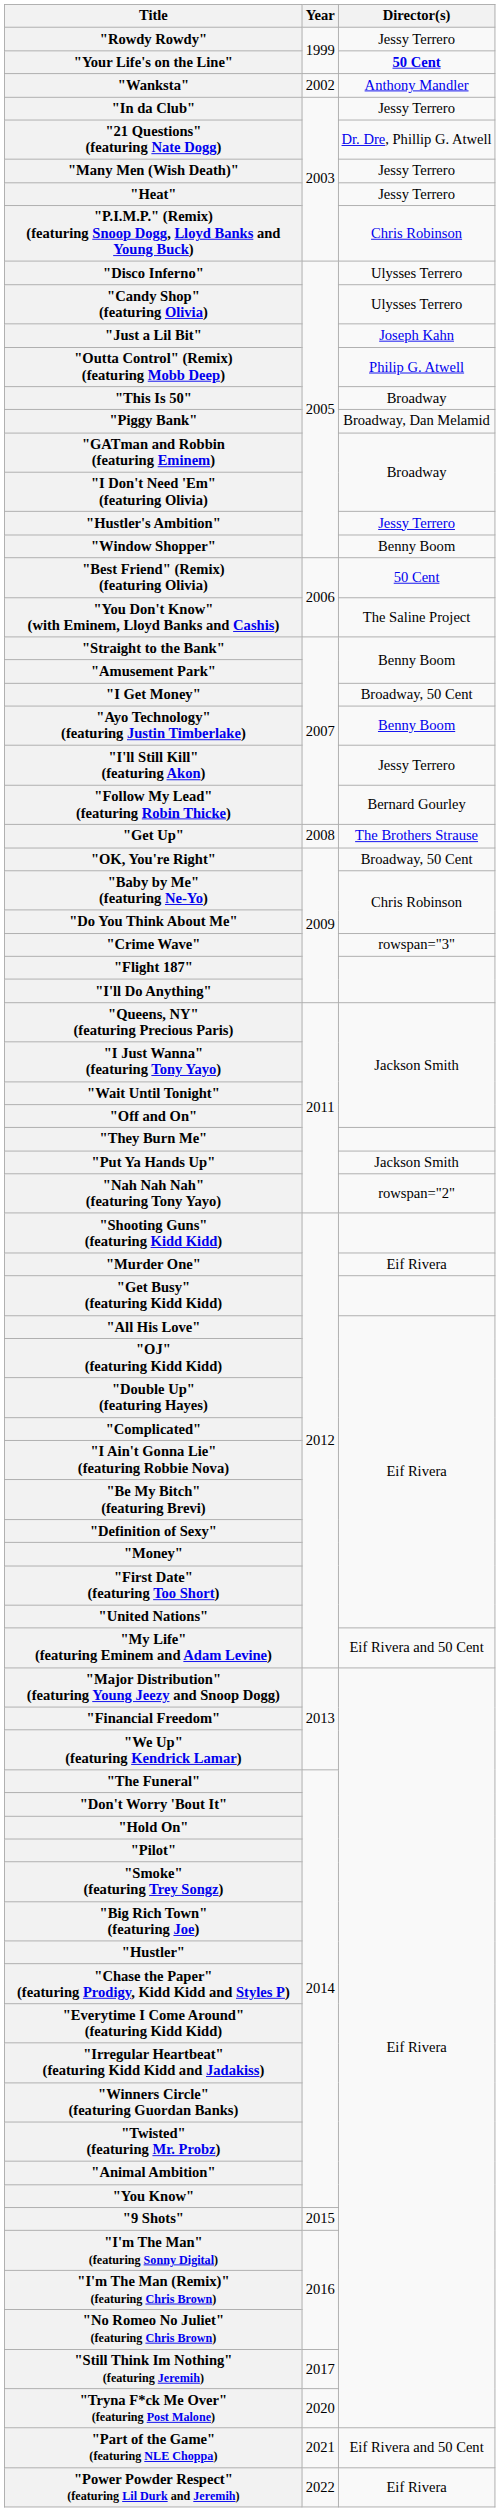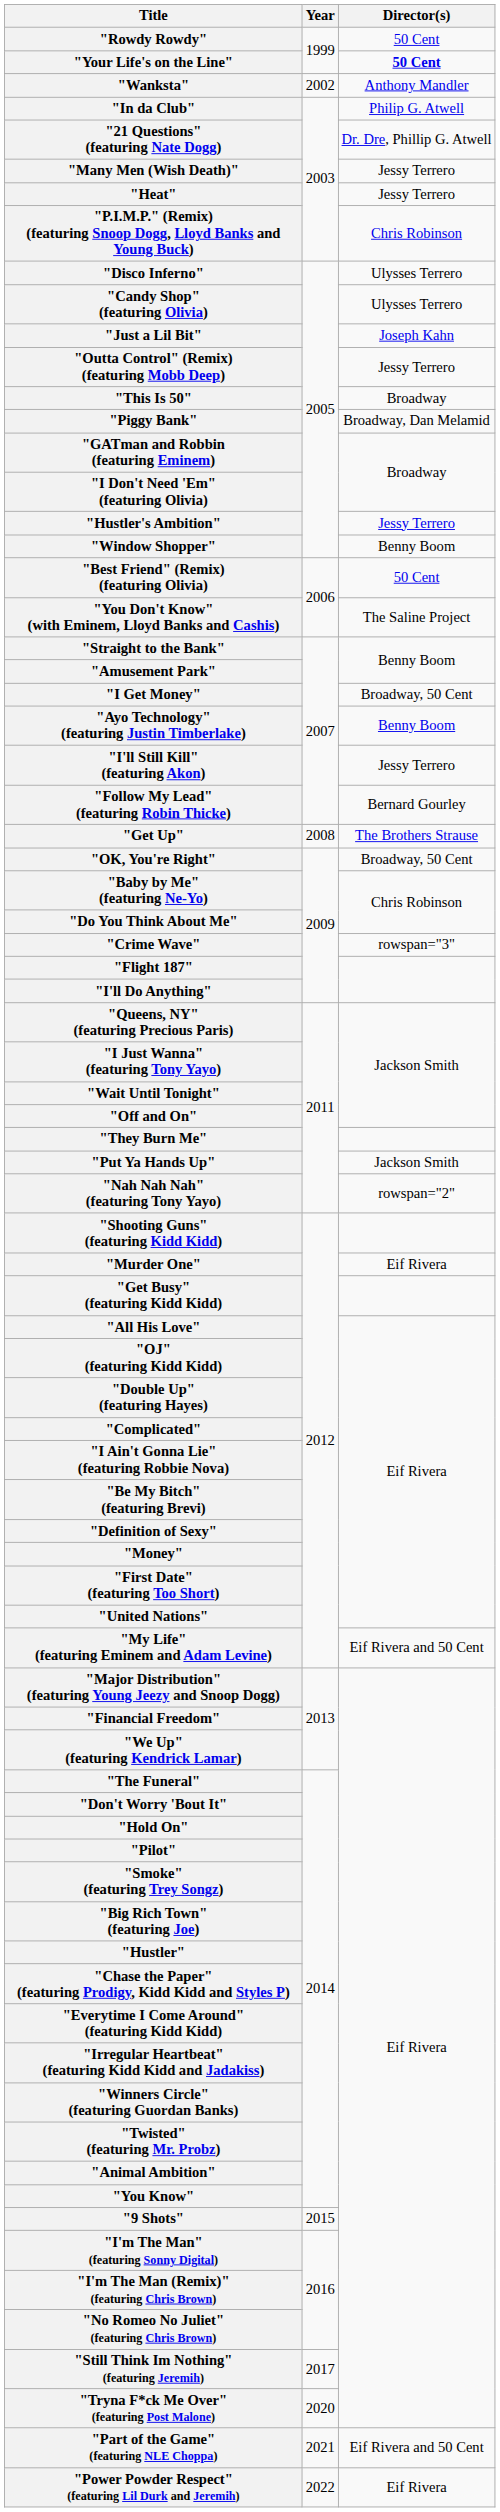(417, 39) Jessy Terrero -> (417, 39) 50 Cent
(417, 108) Jessy Terrero -> (417, 108) Philip G. Atwell
(417, 366) Philip G. Atwell -> (417, 366) Jessy Terrero
